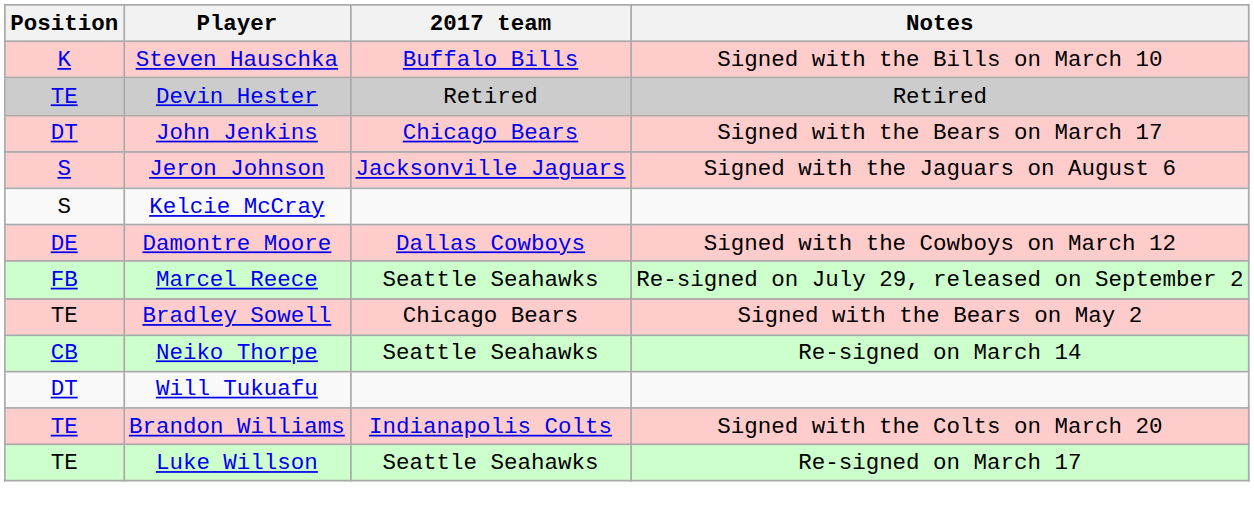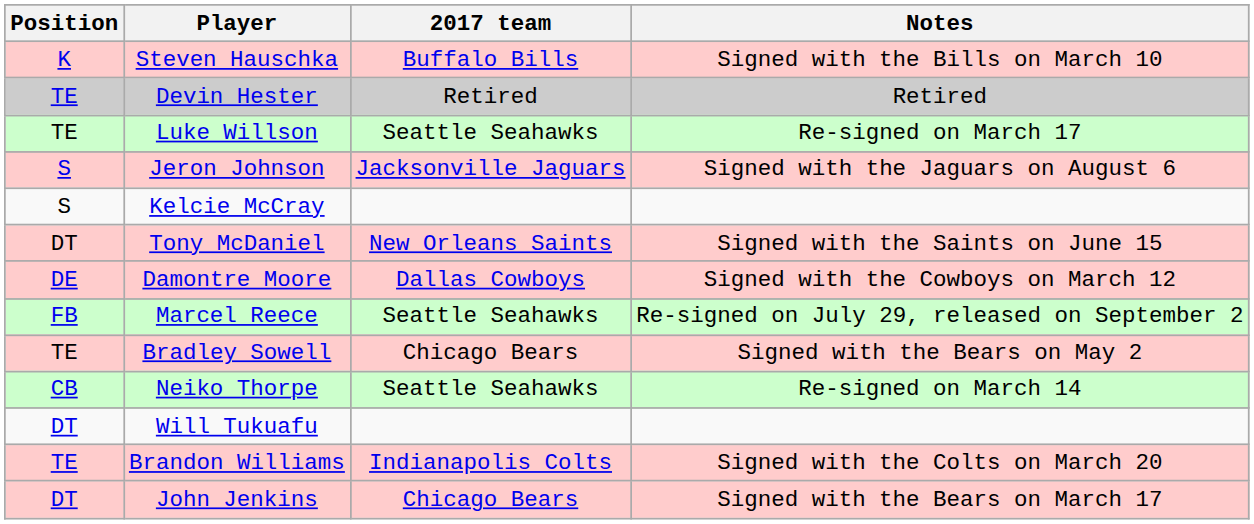rows swapped: (237, 133) <-> (237, 463)
+ row: (237, 243)
